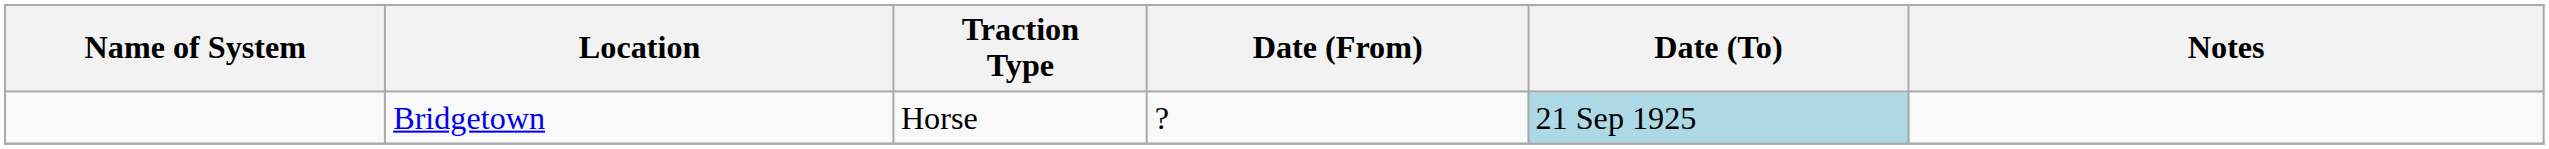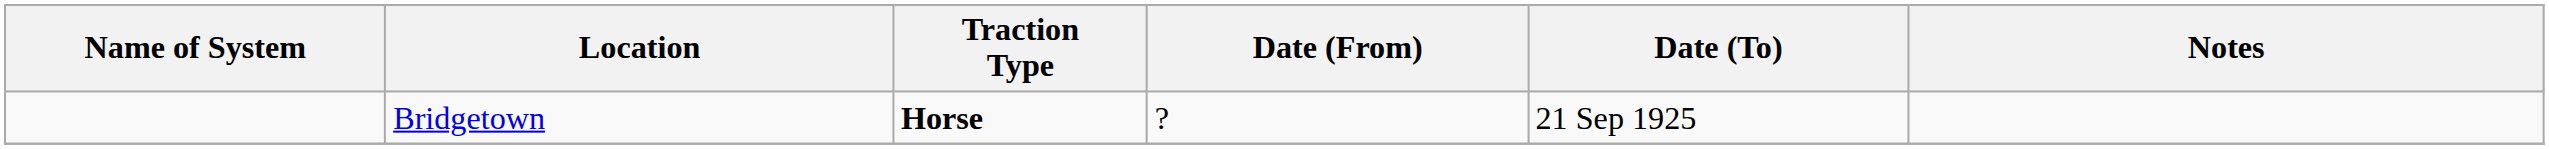(939, 117) normal -> (942, 117) bold
(1616, 117) lightblue background -> (1616, 117) no background
